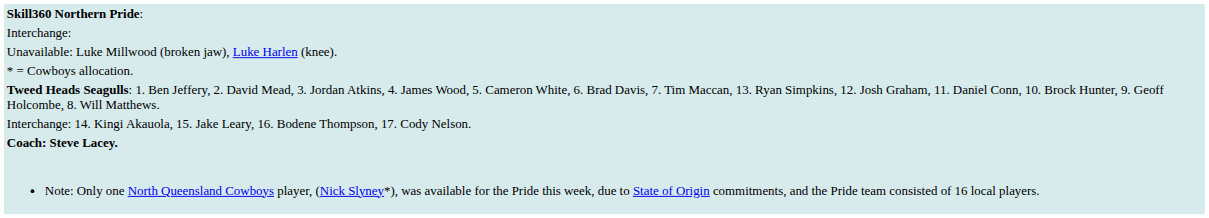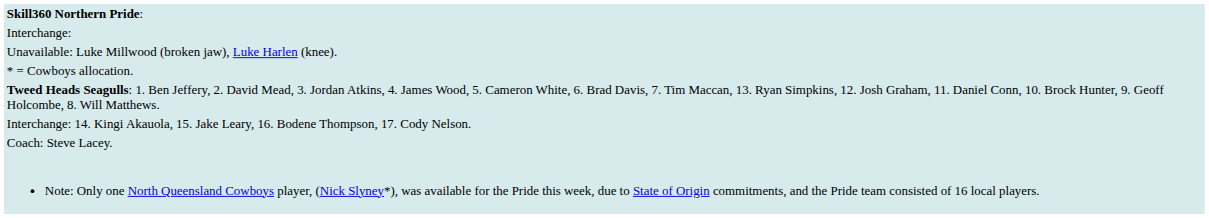(62, 143) bold -> (60, 143) normal
